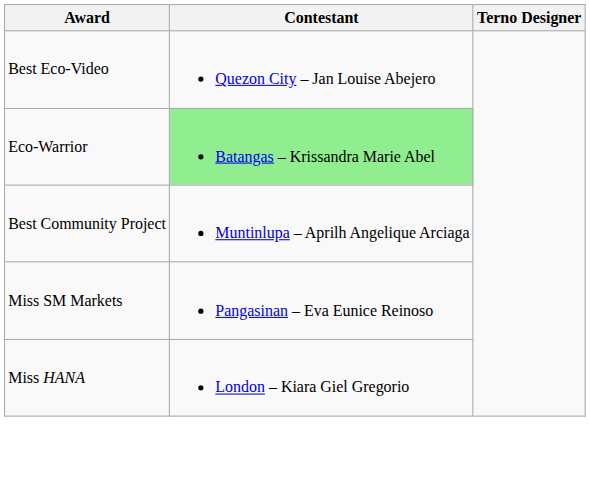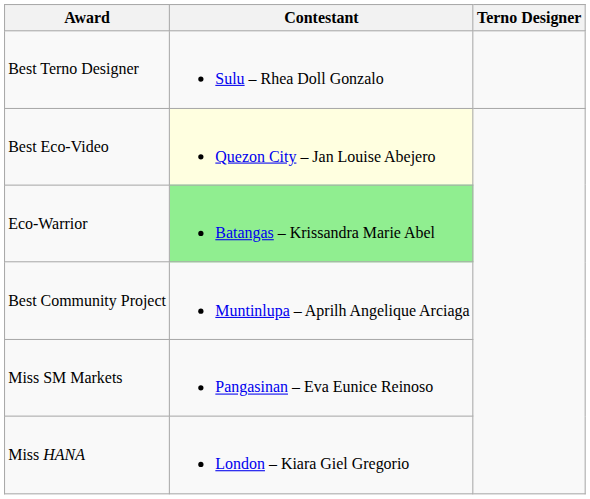+ row: (74, 69)
(321, 79) no background -> (321, 156) lightyellow background
